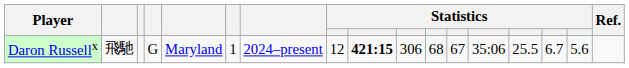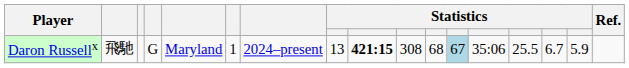(337, 49) 12 -> (337, 49) 13
(411, 49) 306 -> (411, 49) 308
(458, 49) no background -> (458, 49) lightblue background
(579, 49) 5.6 -> (579, 49) 5.9
